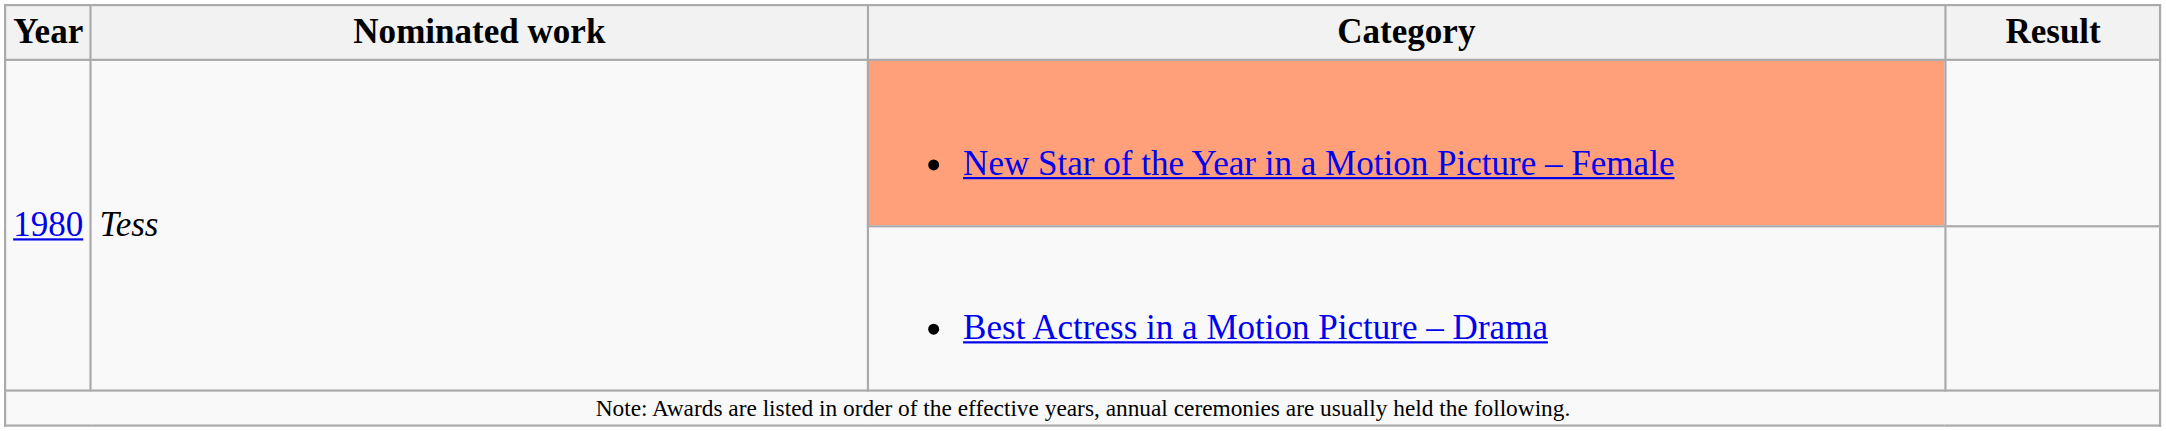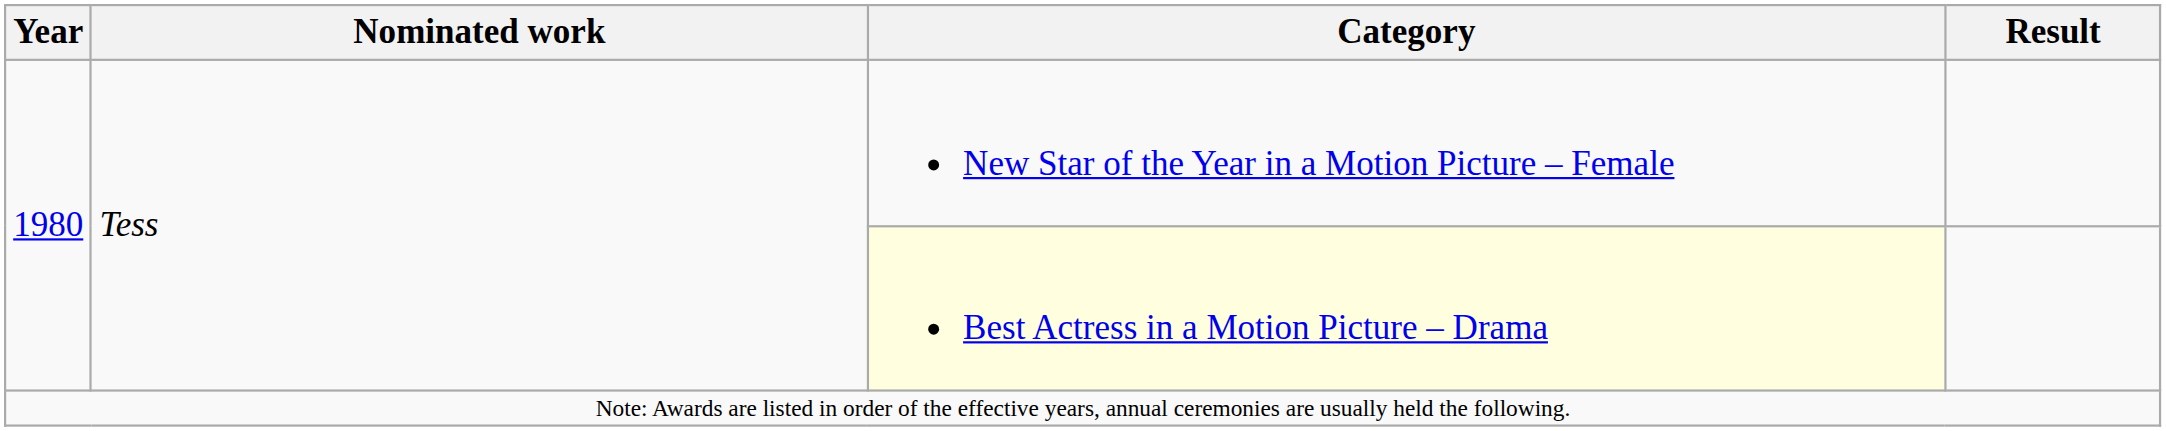(1406, 163) lightsalmon background -> (1406, 163) no background
(1406, 328) no background -> (1406, 328) lightyellow background
